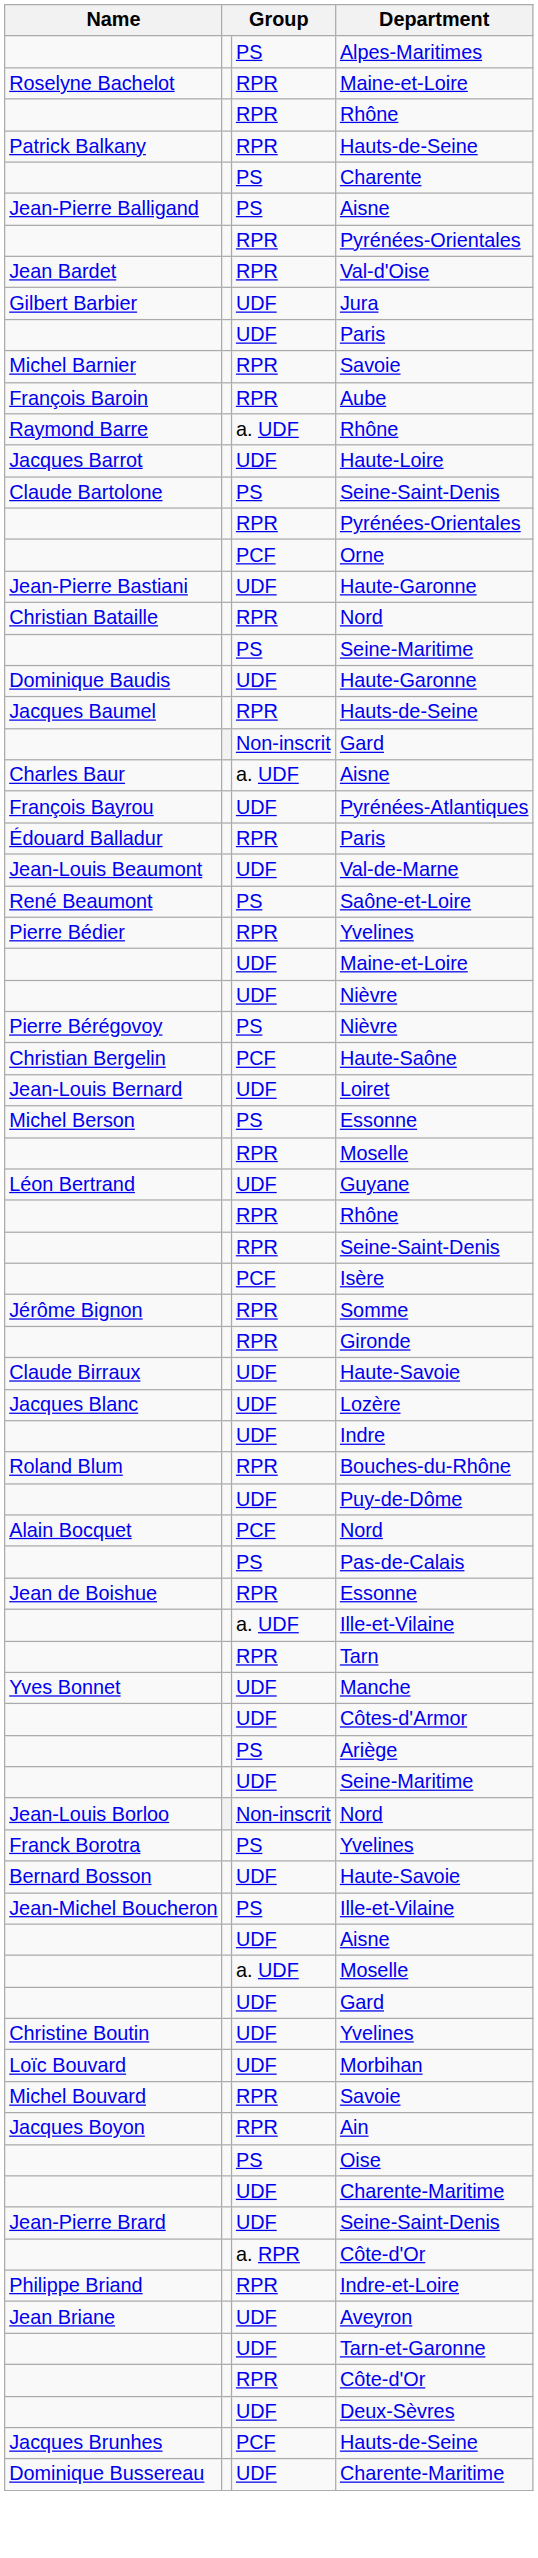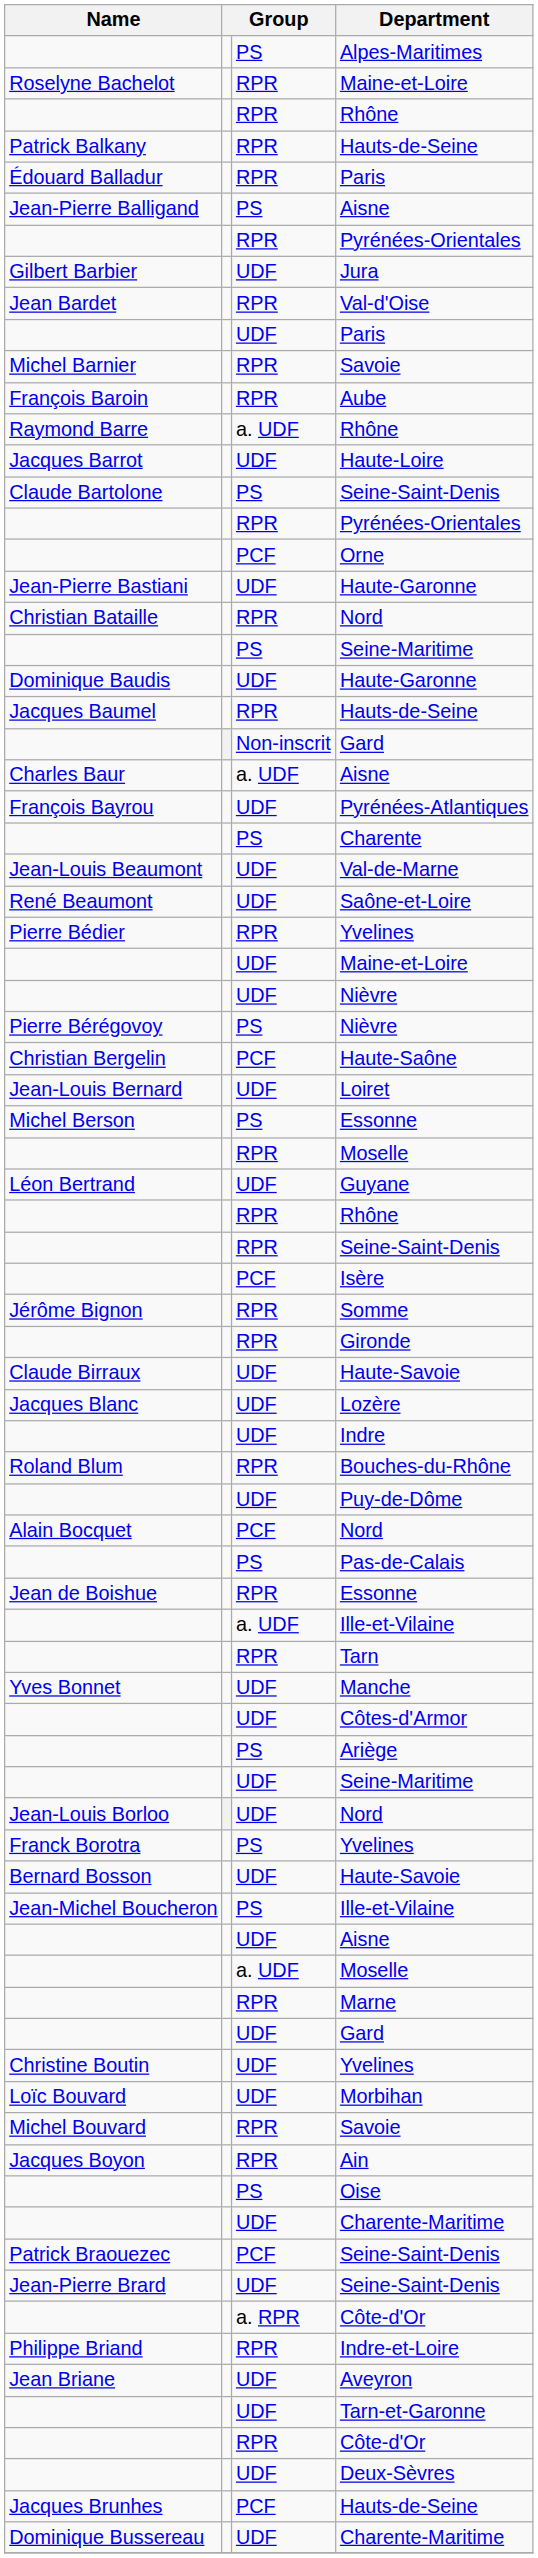rows swapped: (86, 838) <-> (113, 178)
rows swapped: (73, 303) <-> (63, 271)
(249, 901) PS -> (256, 901) UDF
(283, 1813) Non-inscrit -> (256, 1813) UDF
+ row: (113, 2003)
+ row: (90, 2254)
